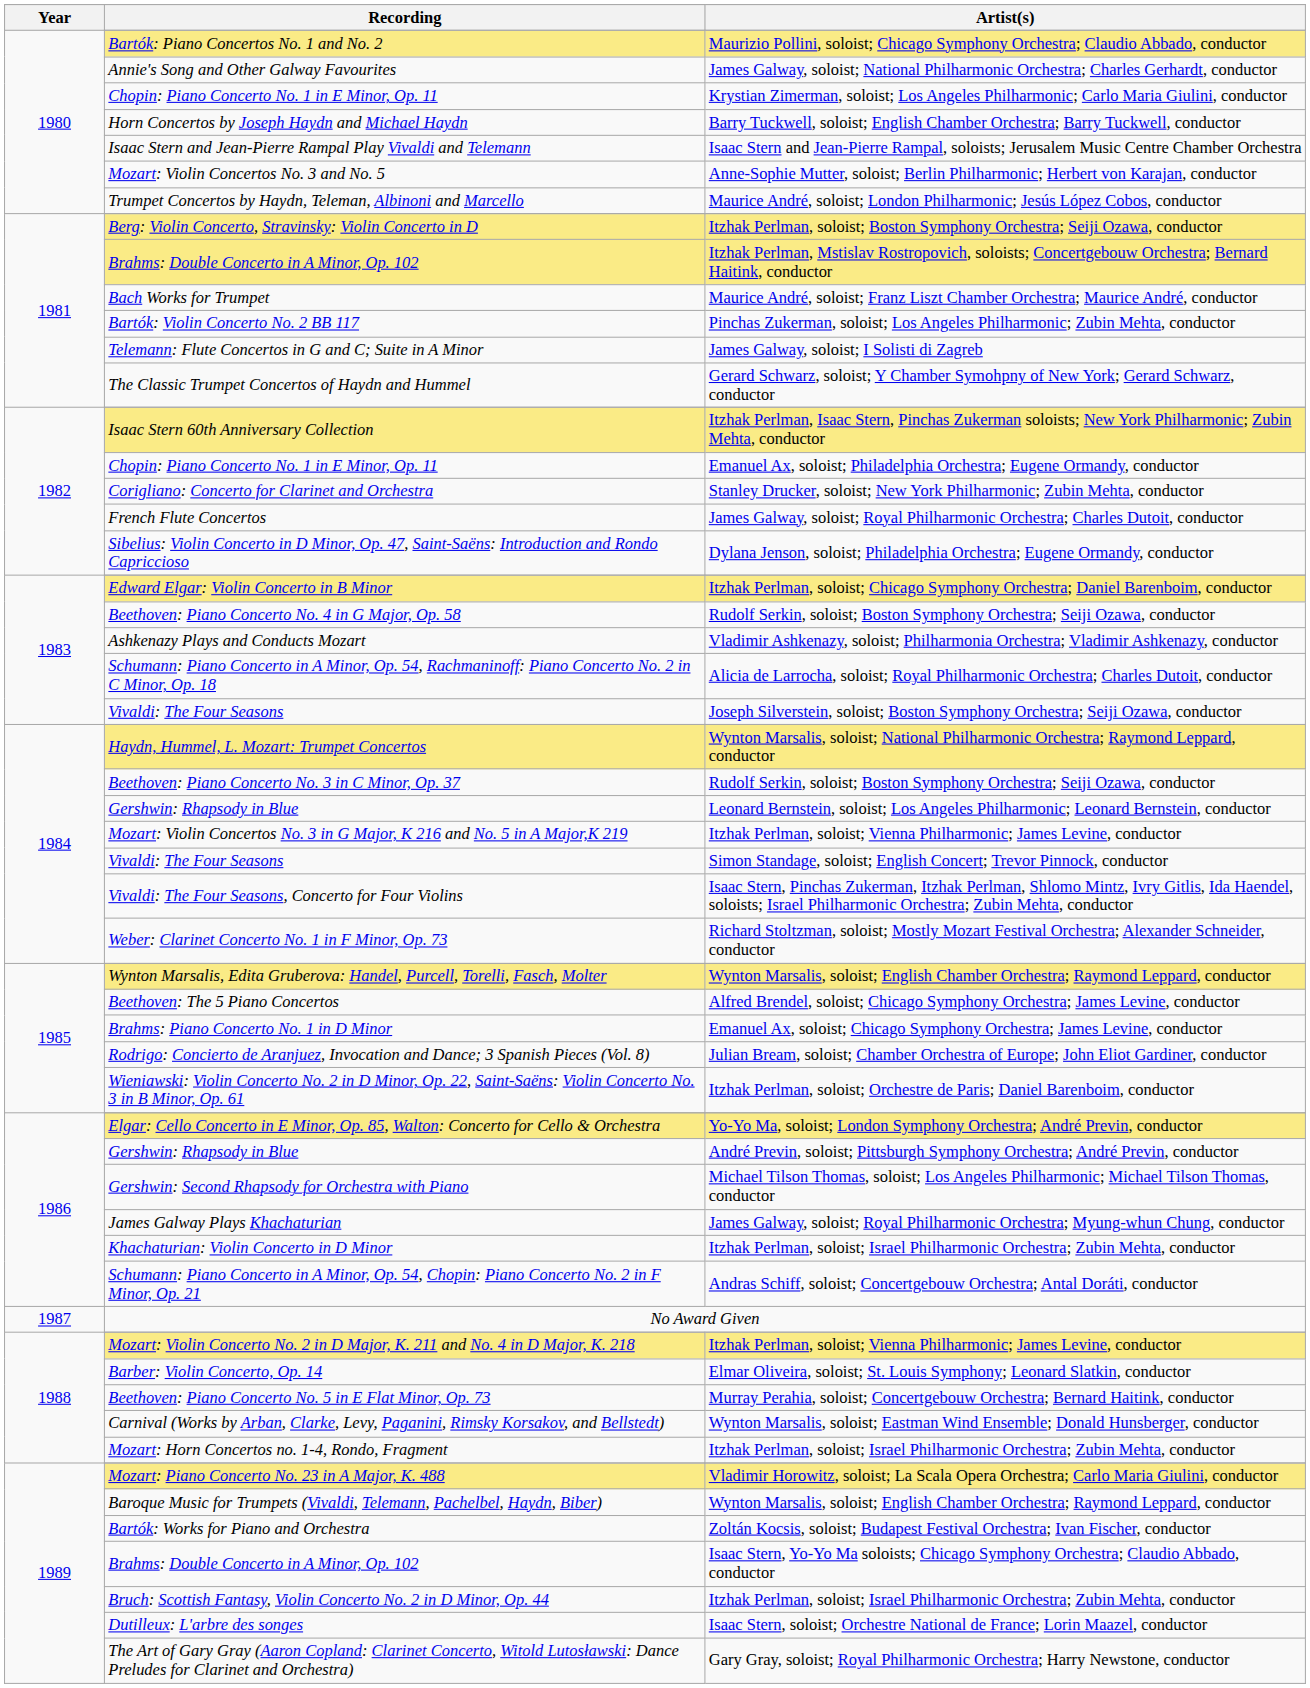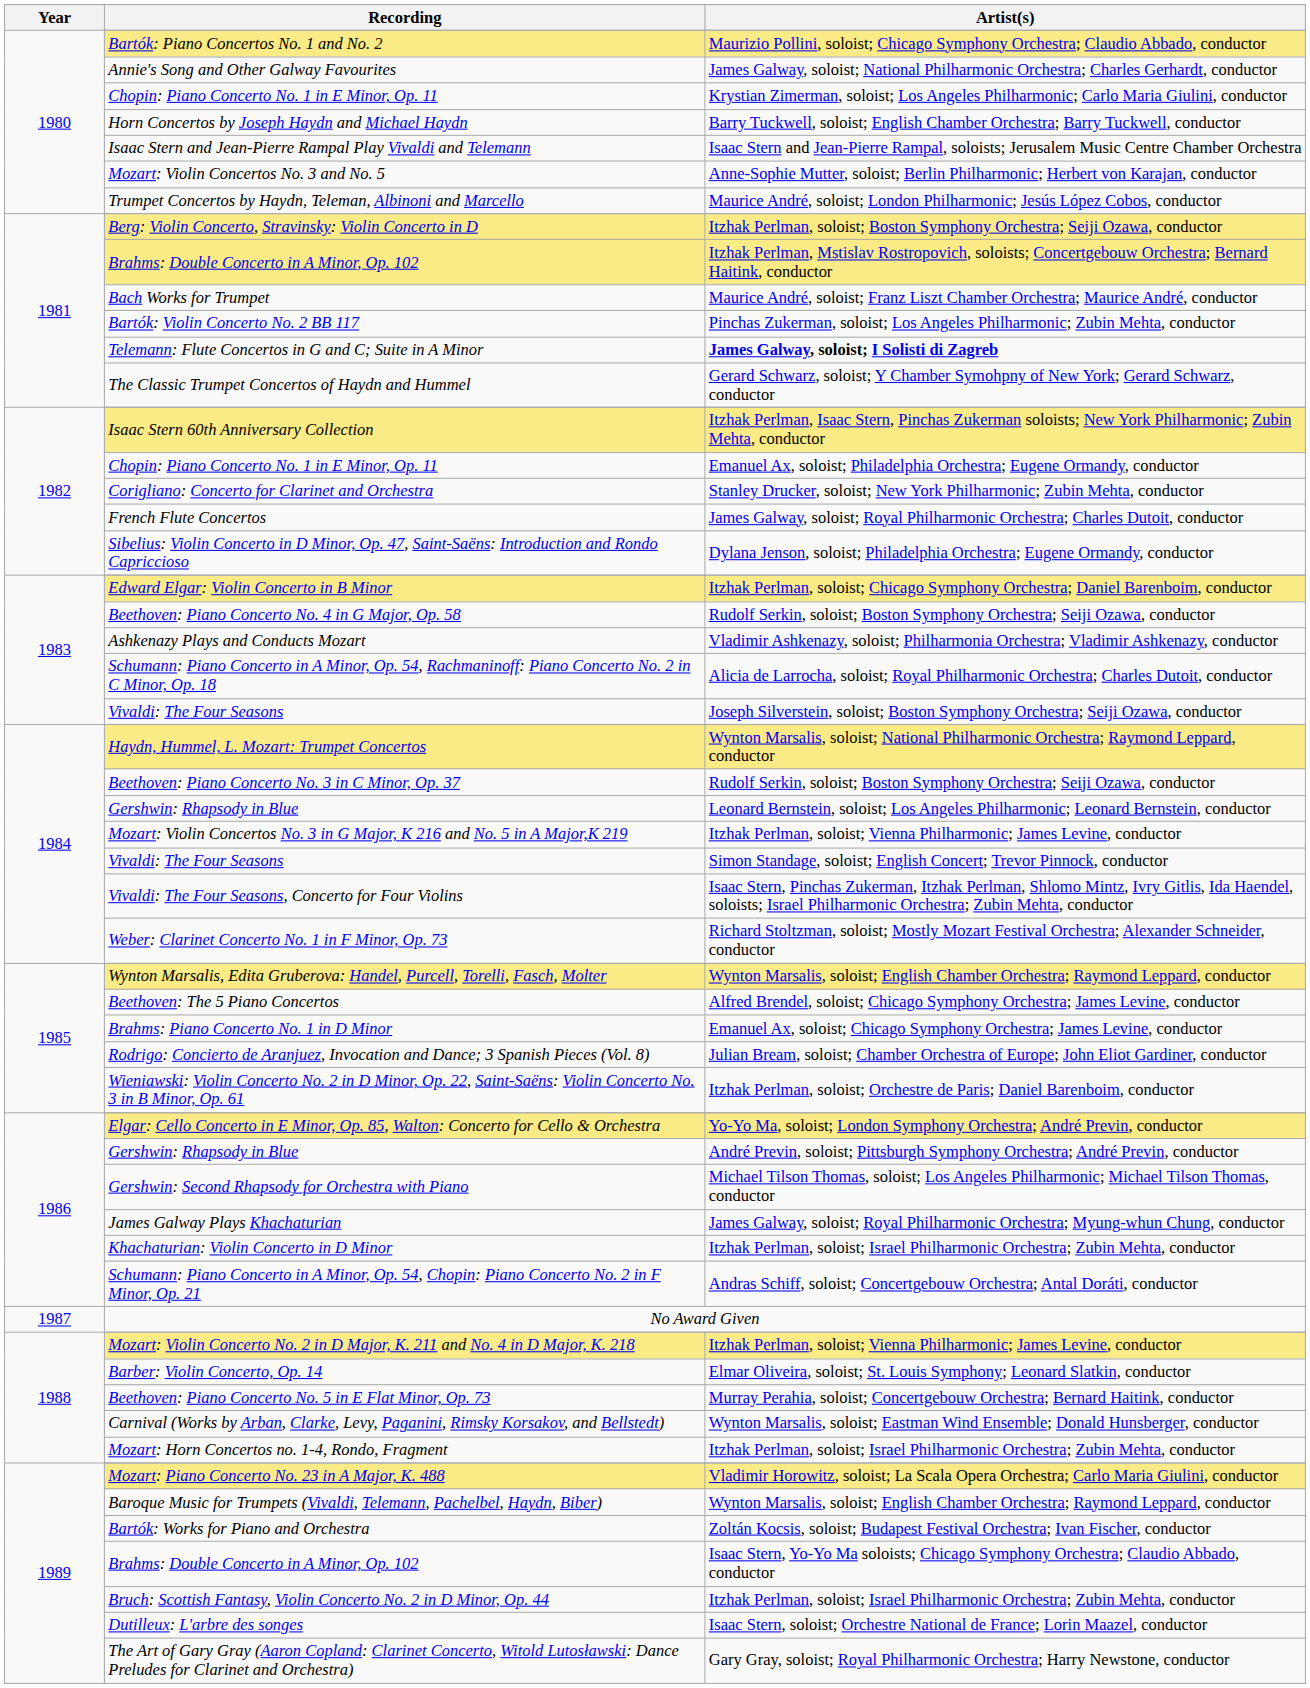(846, 349) normal -> (854, 349) bold
